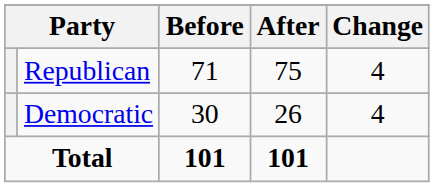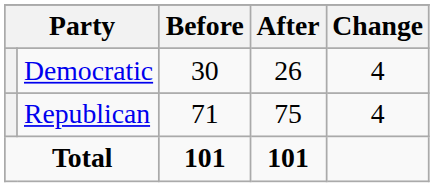rows swapped: (87, 70) <-> (89, 114)
